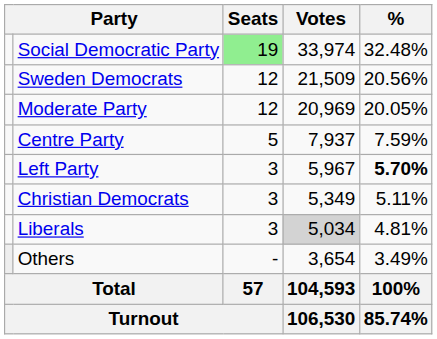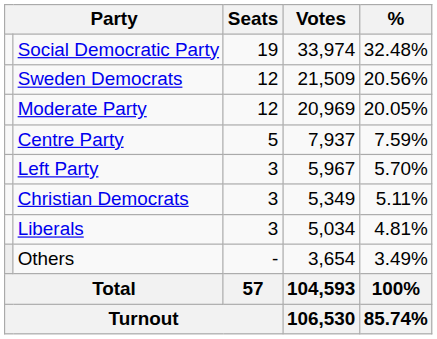(268, 49) lightgreen background -> (268, 49) no background
(401, 169) bold -> (401, 169) normal
(332, 229) lightgrey background -> (332, 229) no background
